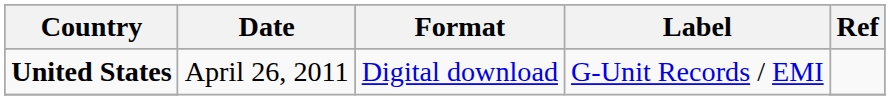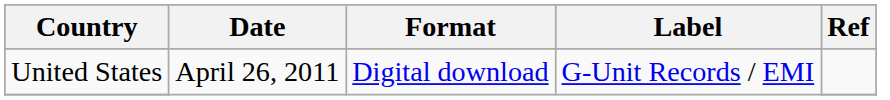(92, 71) bold -> (87, 71) normal
